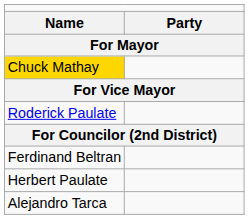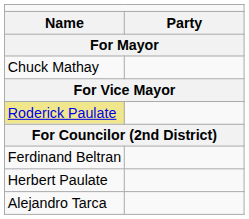(53, 68) gold background -> (53, 68) no background
(62, 113) no background -> (62, 113) khaki background
